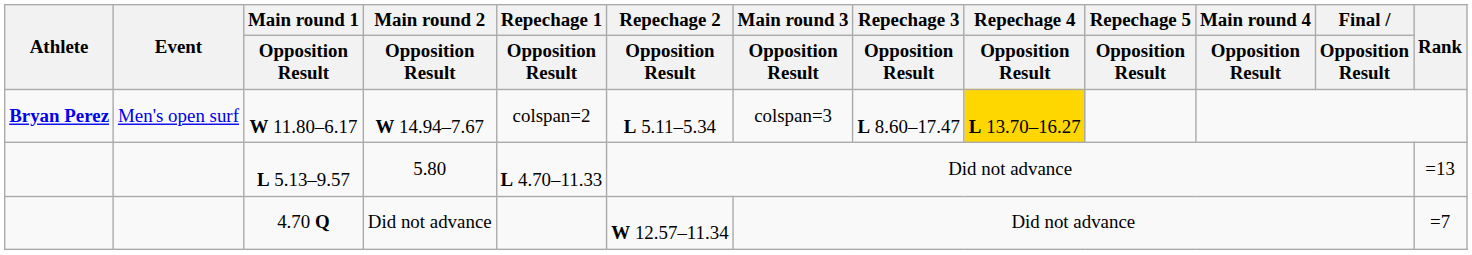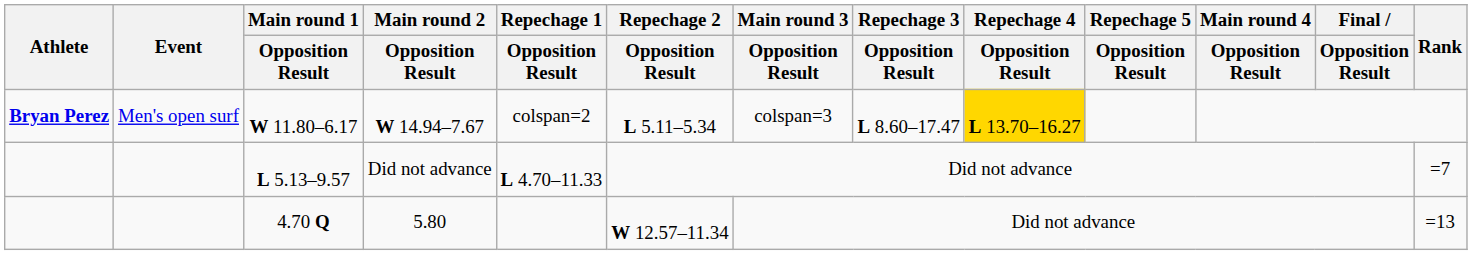(430, 168) 5.80 -> (430, 168) Did not advance
(1440, 168) =13 -> (1440, 168) =7
(430, 222) Did not advance -> (430, 222) 5.80
(1440, 222) =7 -> (1440, 222) =13
